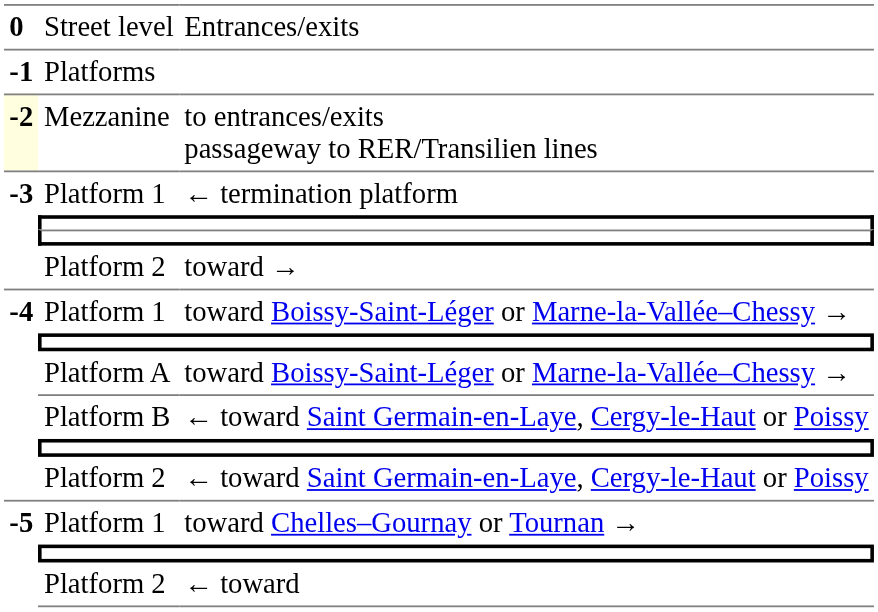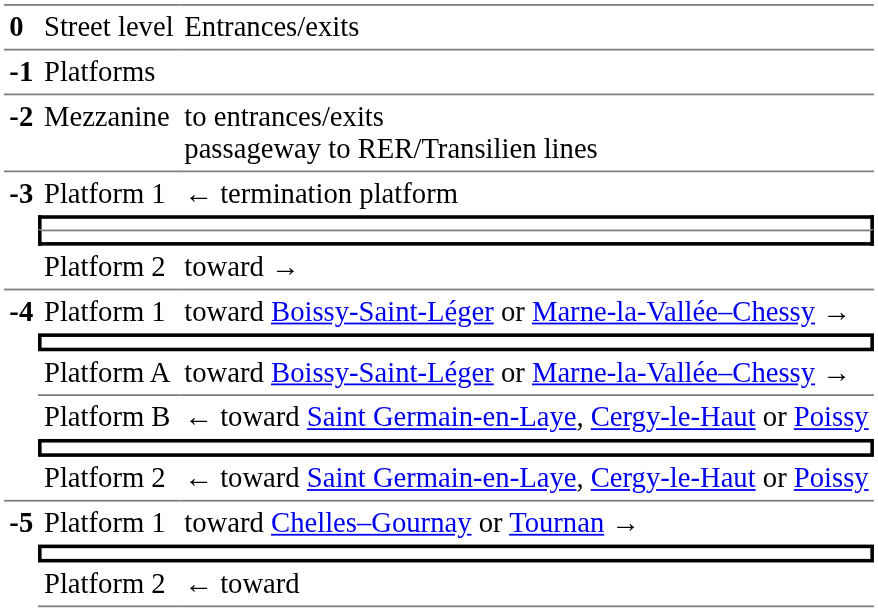(21, 116) lightyellow background -> (21, 116) no background
